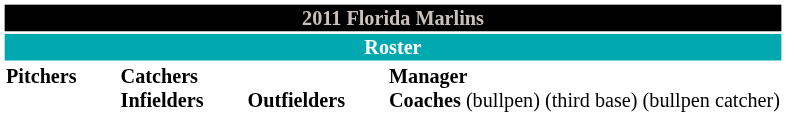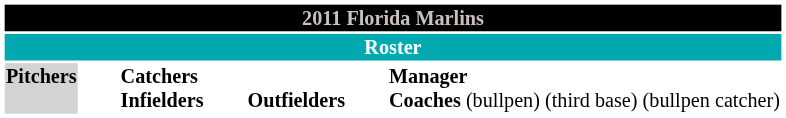(41, 76) no background -> (41, 76) lightgrey background
